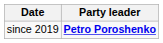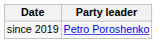(110, 30) bold -> (107, 30) normal
